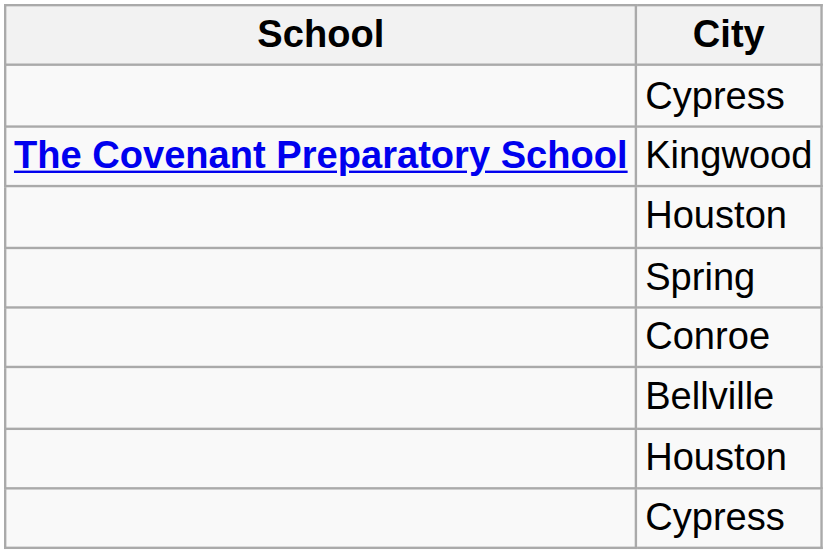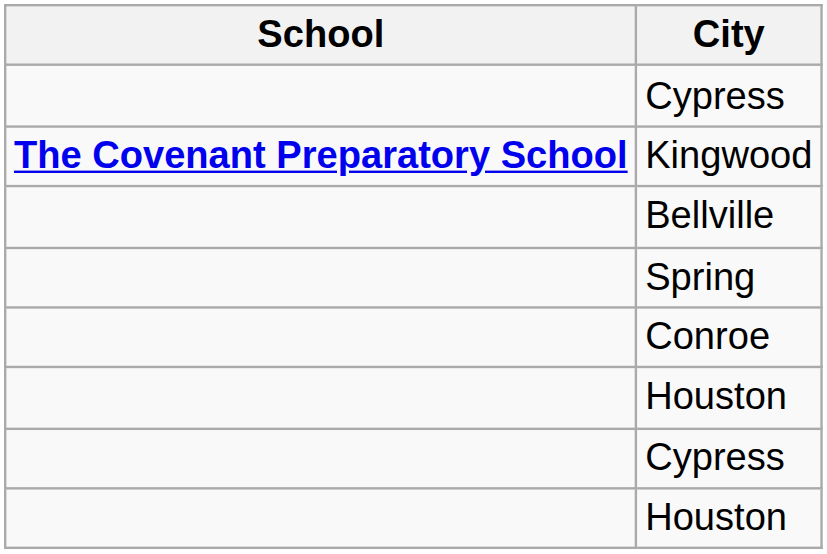(716, 215) Houston -> (710, 215) Bellville
(710, 397) Bellville -> (716, 397) Houston
(716, 457) Houston -> (715, 457) Cypress
(715, 517) Cypress -> (716, 517) Houston
